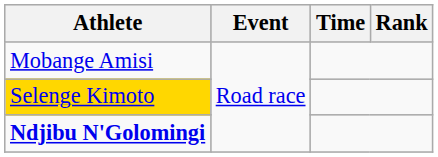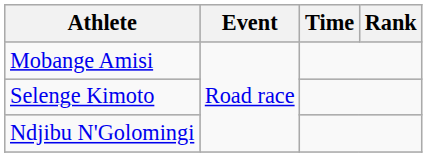(82, 96) gold background -> (82, 96) no background
(108, 133) bold -> (102, 133) normal
